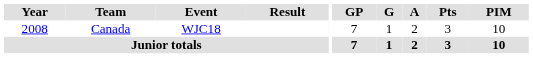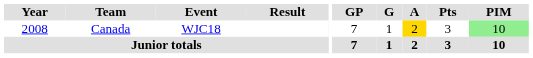(414, 28) no background -> (414, 28) gold background
(499, 28) no background -> (499, 28) lightgreen background
